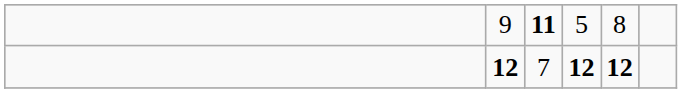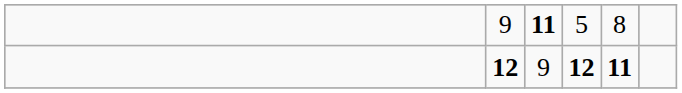(543, 66) 7 -> (543, 66) 9
(620, 66) 12 -> (620, 66) 11
